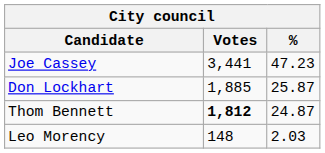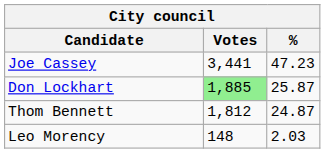(229, 88) no background -> (229, 88) lightgreen background
(229, 112) bold -> (229, 112) normal
